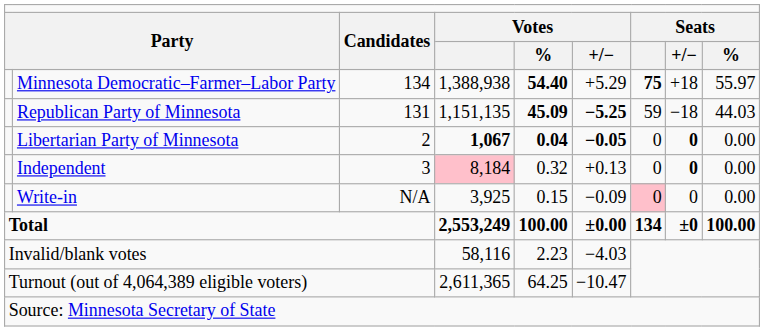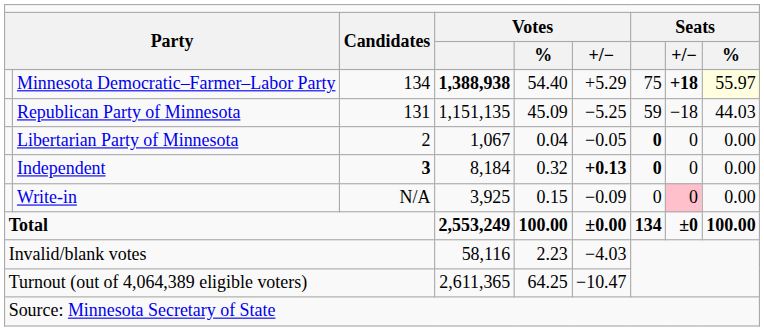(474, 83) normal -> (474, 83) bold
(548, 83) bold -> (548, 83) normal
(653, 83) bold -> (653, 83) normal
(684, 83) normal -> (684, 83) bold
(735, 83) no background -> (735, 83) lightyellow background
(548, 112) bold -> (548, 112) normal
(606, 112) bold -> (606, 112) normal
(490, 140) bold -> (490, 140) normal
(552, 140) bold -> (552, 140) normal
(606, 140) bold -> (606, 140) normal
(657, 140) normal -> (657, 140) bold
(693, 140) bold -> (694, 140) normal
(426, 169) normal -> (426, 169) bold
(490, 169) pink background -> (490, 169) no background
(606, 169) normal -> (606, 169) bold
(657, 169) normal -> (657, 169) bold
(693, 169) bold -> (694, 169) normal
(657, 197) pink background -> (657, 197) no background
(693, 197) no background -> (694, 197) pink background
